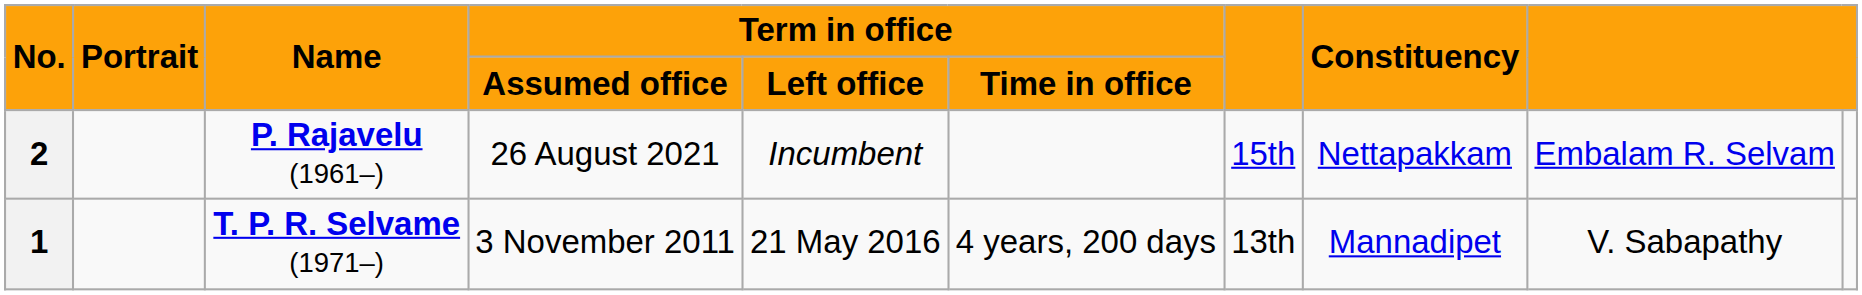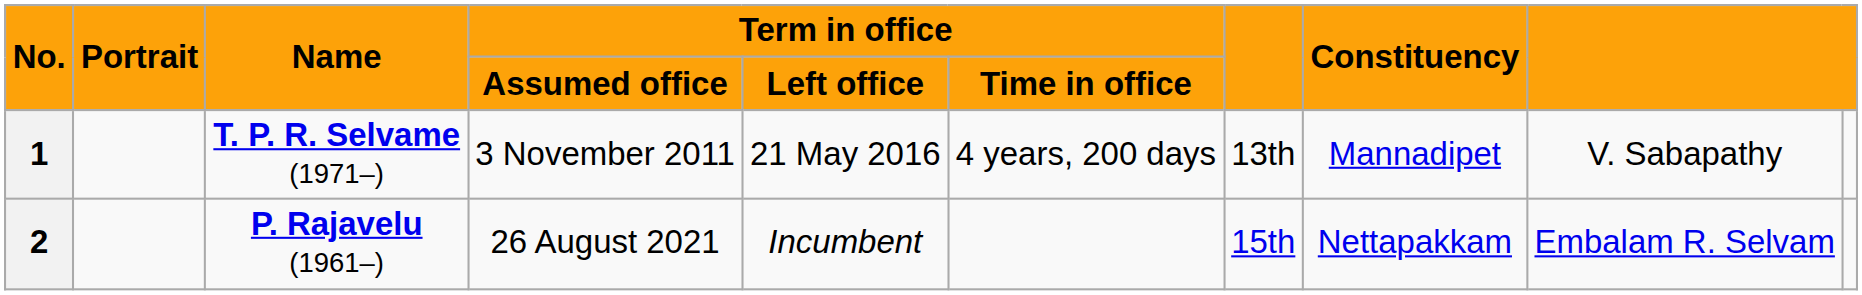rows swapped: (39, 243) <-> (39, 153)
